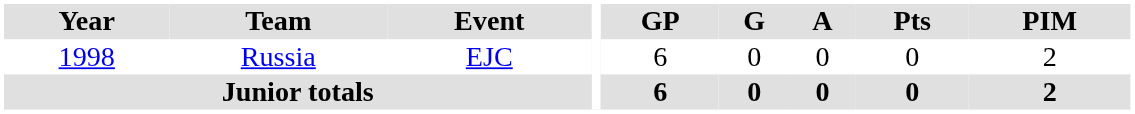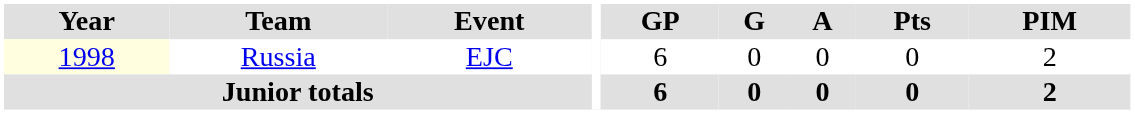(87, 56) no background -> (87, 56) lightyellow background
